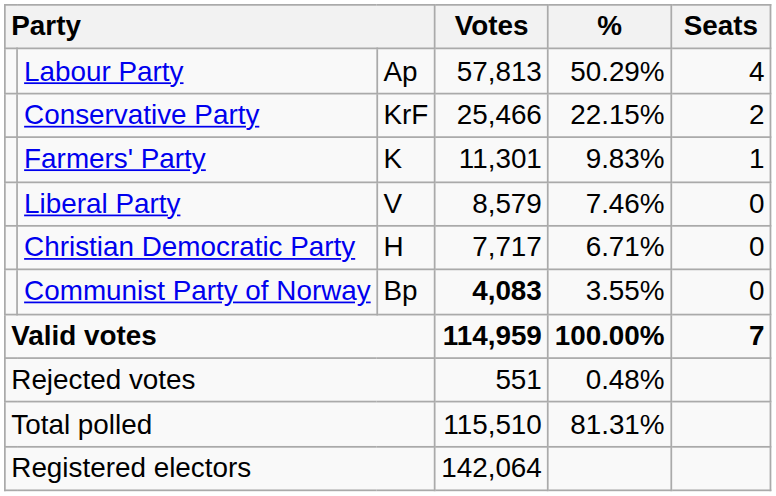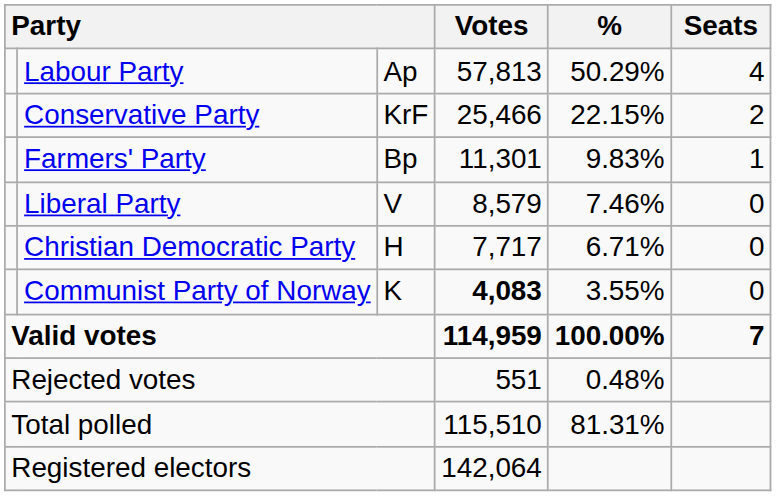(393, 159) K -> (401, 159) Bp
(401, 291) Bp -> (393, 291) K
